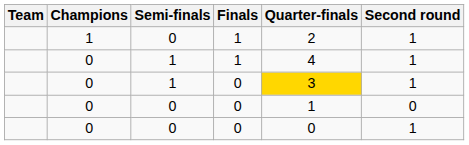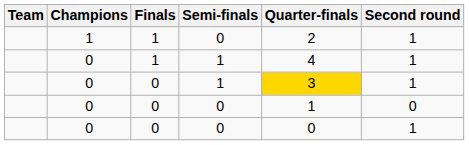columns swapped: (238, 15) <-> (173, 15)
